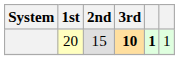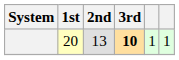(99, 41) 15 -> (99, 41) 13
(152, 41) bold -> (152, 41) normal
